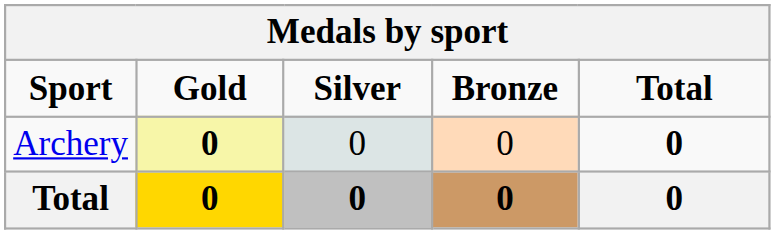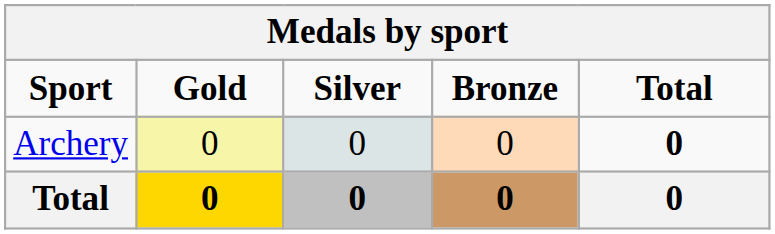(210, 143) bold -> (210, 143) normal
